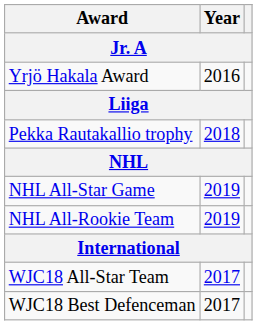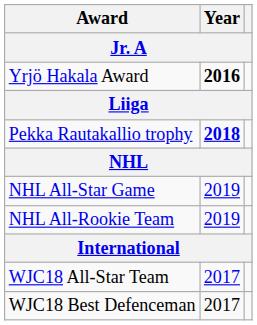(222, 76) normal -> (222, 76) bold
(222, 133) normal -> (222, 133) bold
